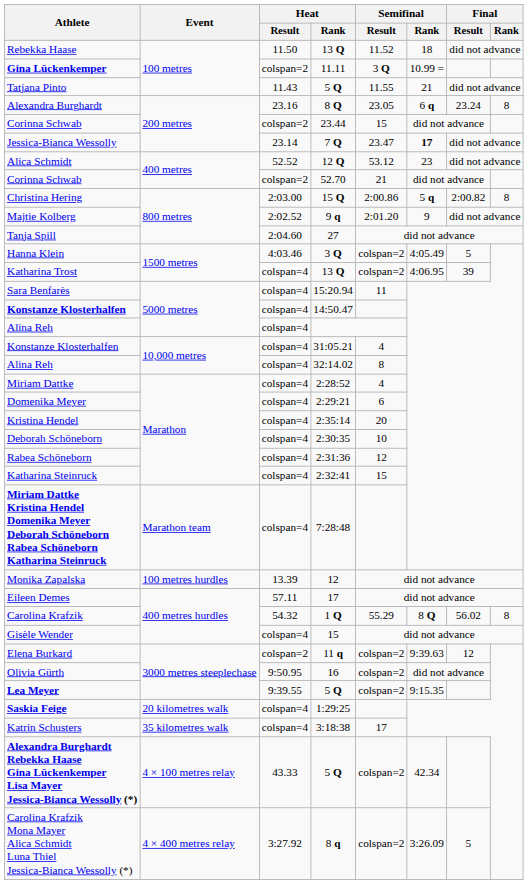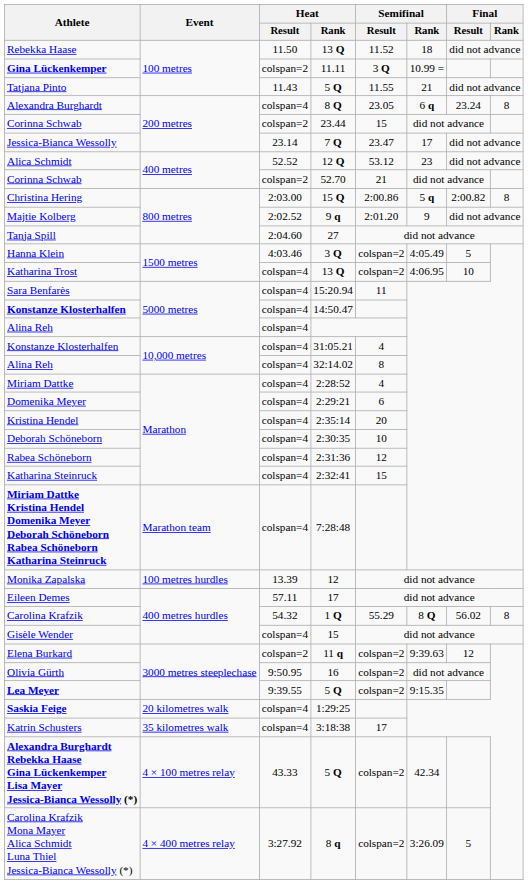(285, 105) 23.16 -> (285, 105) colspan=4
(427, 142) bold -> (427, 142) normal
(468, 272) 39 -> (468, 272) 10
